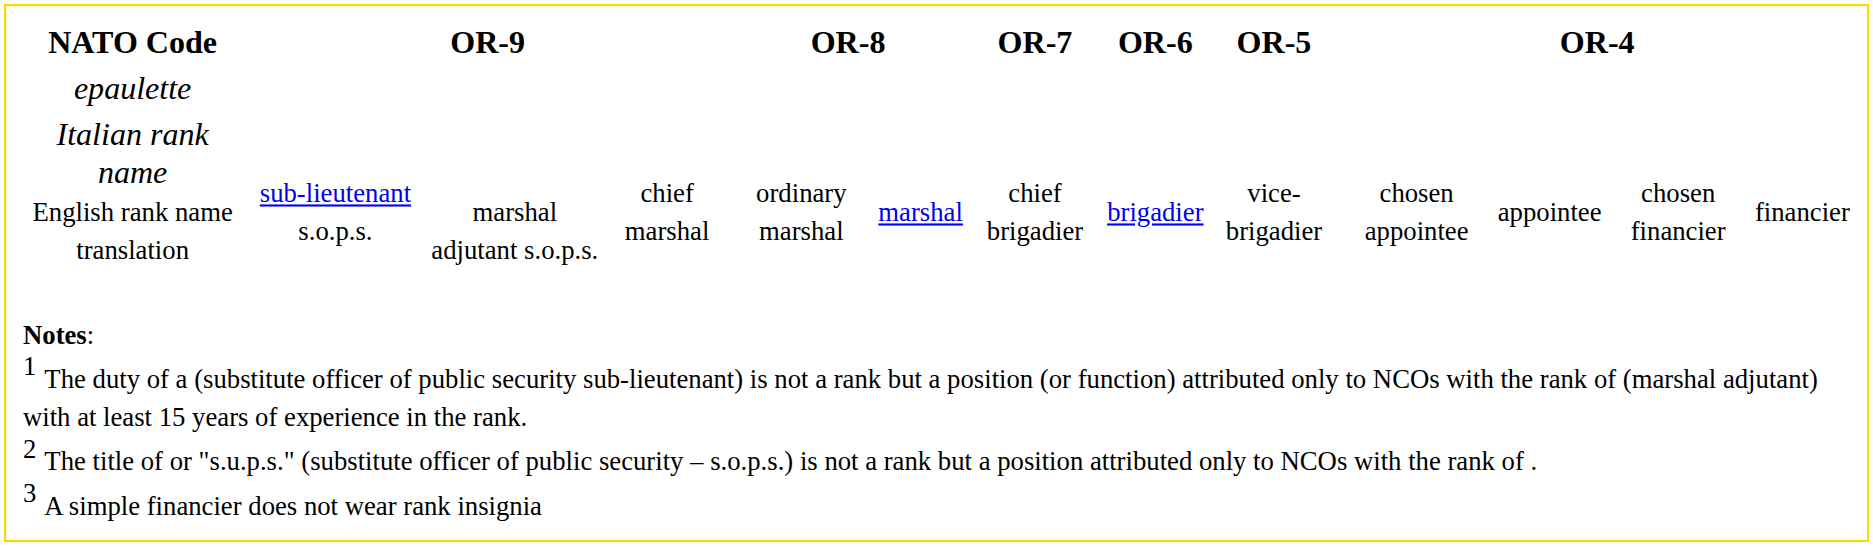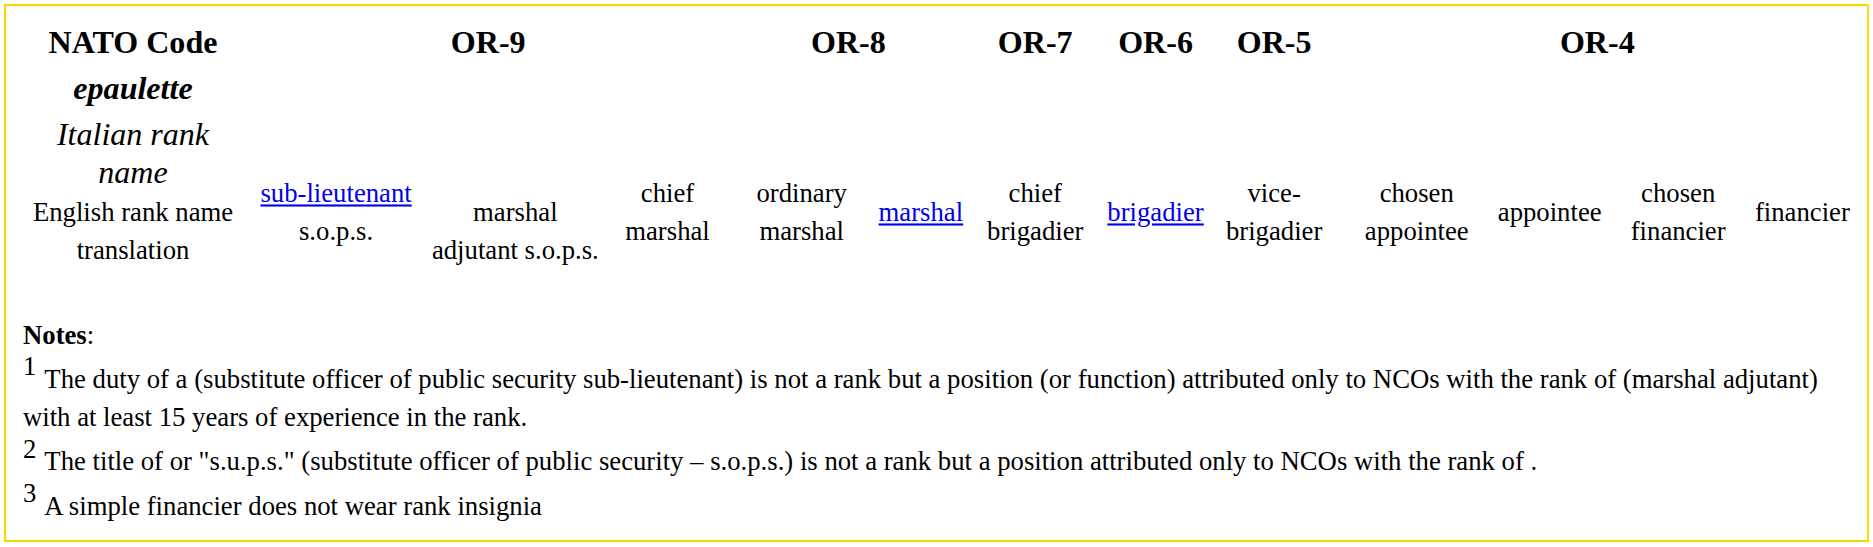(133, 87) normal -> (133, 87) bold
